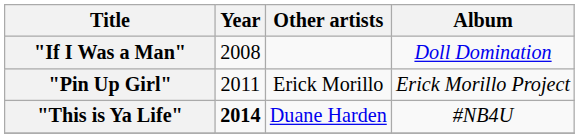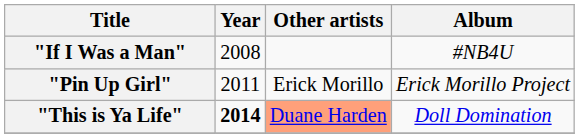(483, 52) Doll Domination -> (483, 52) #NB4U
(328, 116) no background -> (328, 116) lightsalmon background
(483, 116) #NB4U -> (483, 116) Doll Domination
